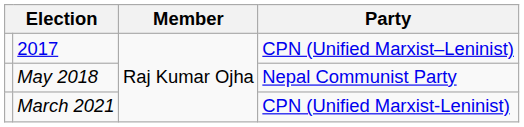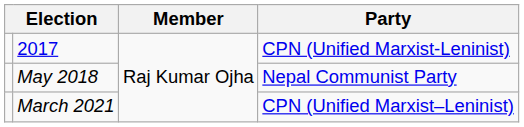(388, 48) CPN (Unified Marxist–Leninist) -> (386, 48) CPN (Unified Marxist-Leninist)
(386, 106) CPN (Unified Marxist-Leninist) -> (388, 106) CPN (Unified Marxist–Leninist)
